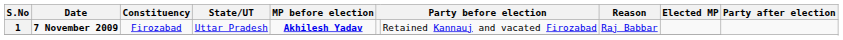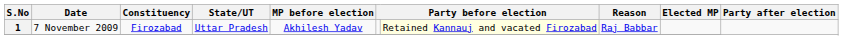(76, 27) bold -> (76, 27) normal
(323, 27) bold -> (323, 27) normal
(490, 27) no background -> (490, 27) lightyellow background
